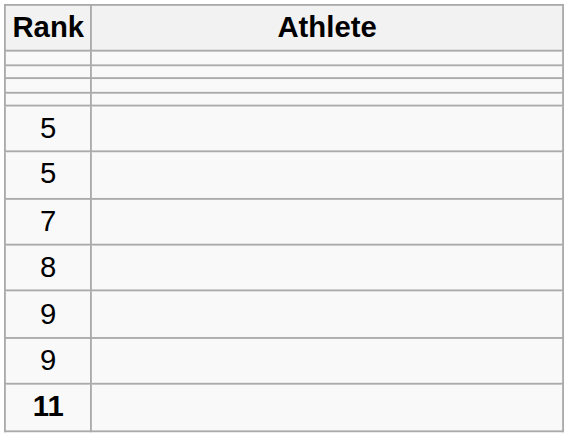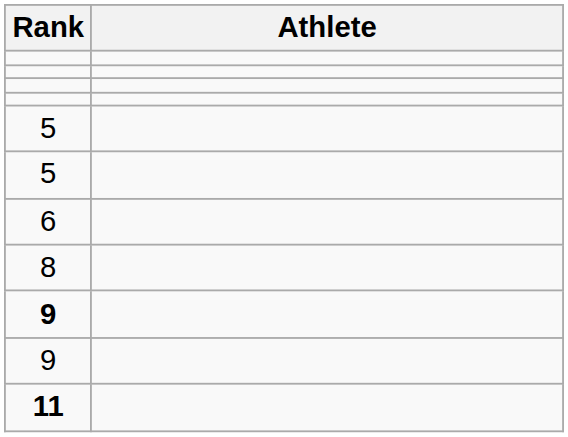(48, 221) 7 -> (48, 221) 6
(48, 313) normal -> (48, 313) bold
